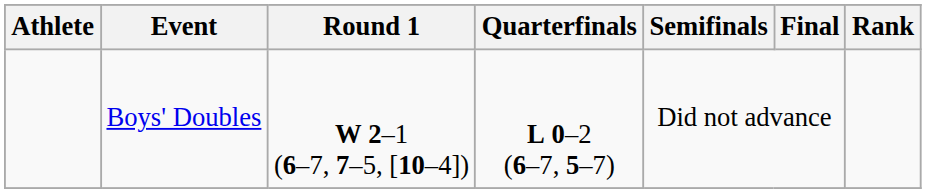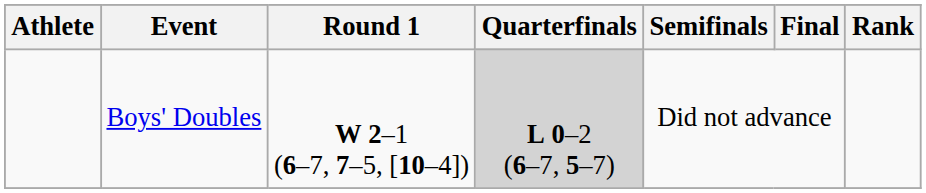(559, 149) no background -> (559, 149) lightgrey background
